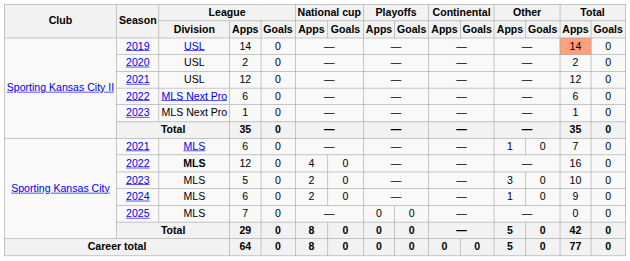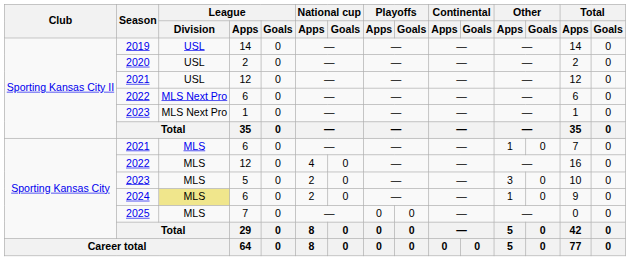(575, 46) lightsalmon background -> (575, 46) no background
(194, 163) bold -> (194, 163) normal
(194, 197) no background -> (194, 197) khaki background
